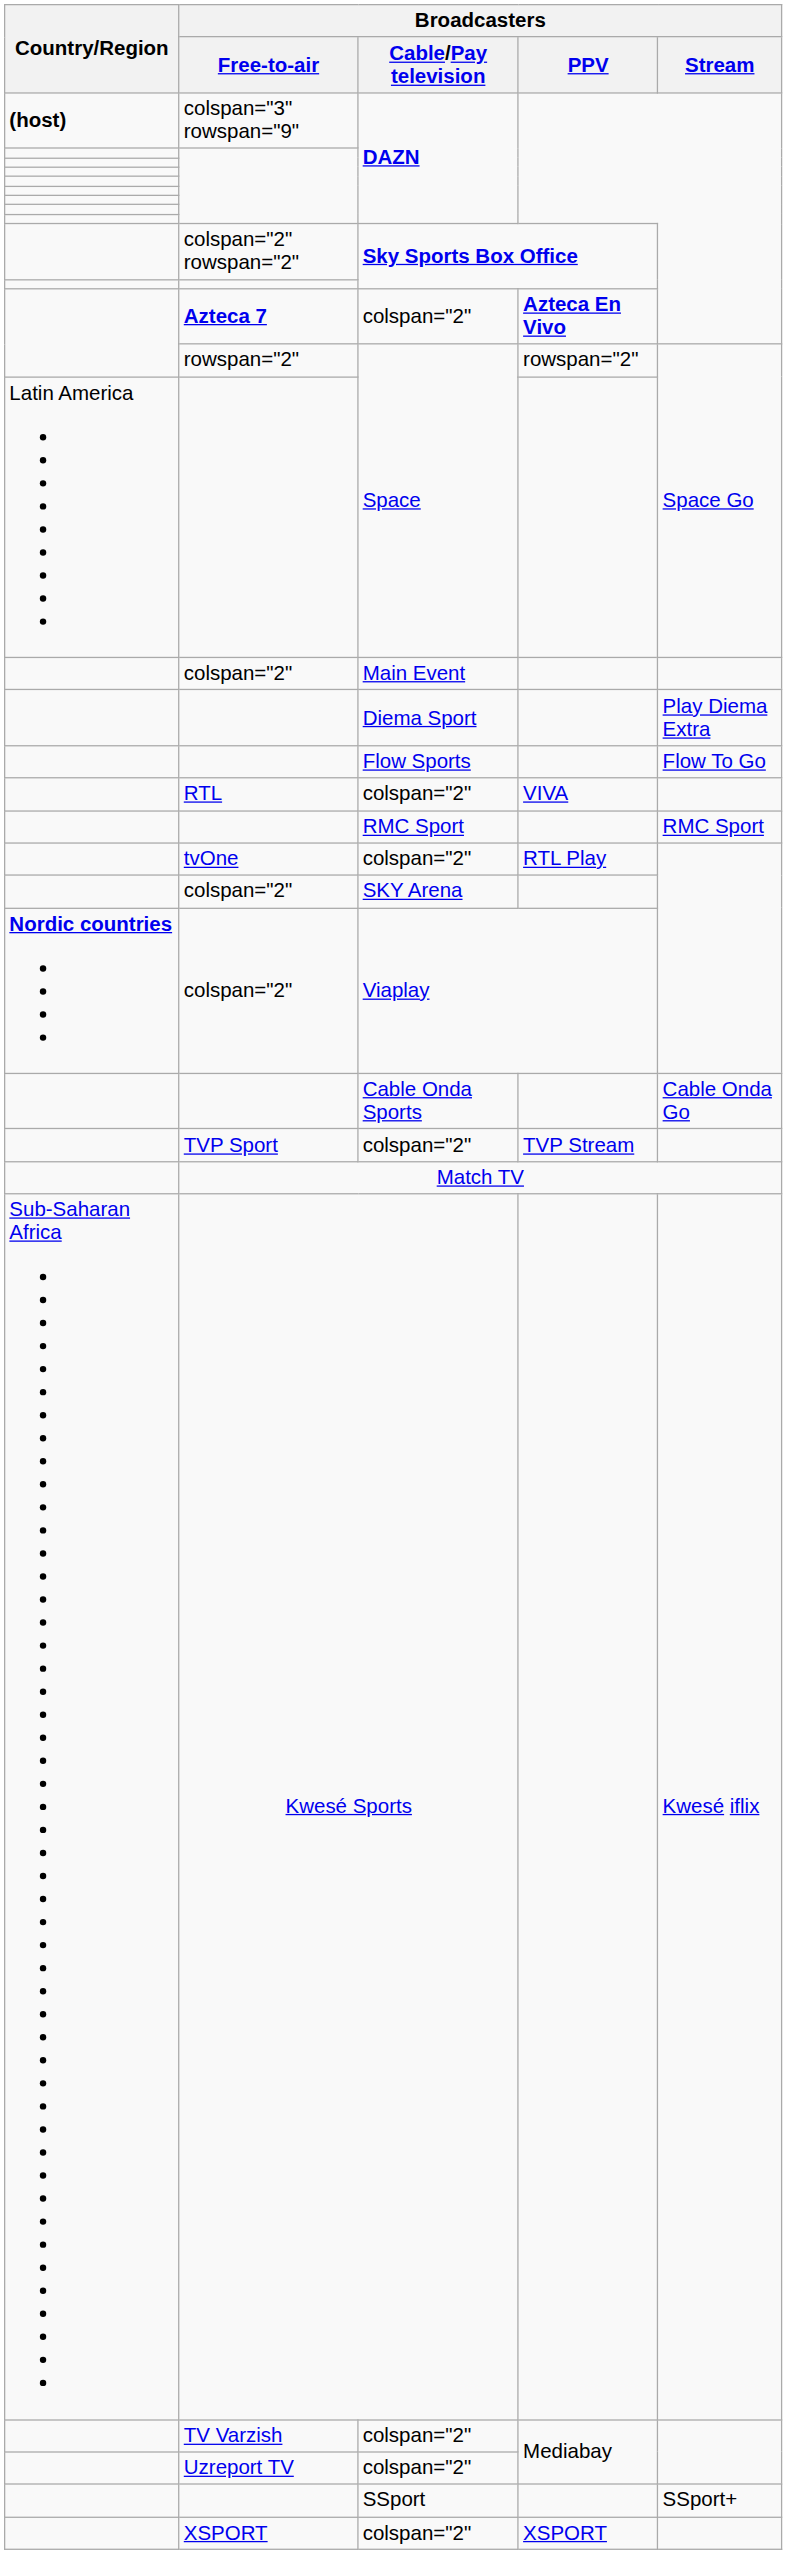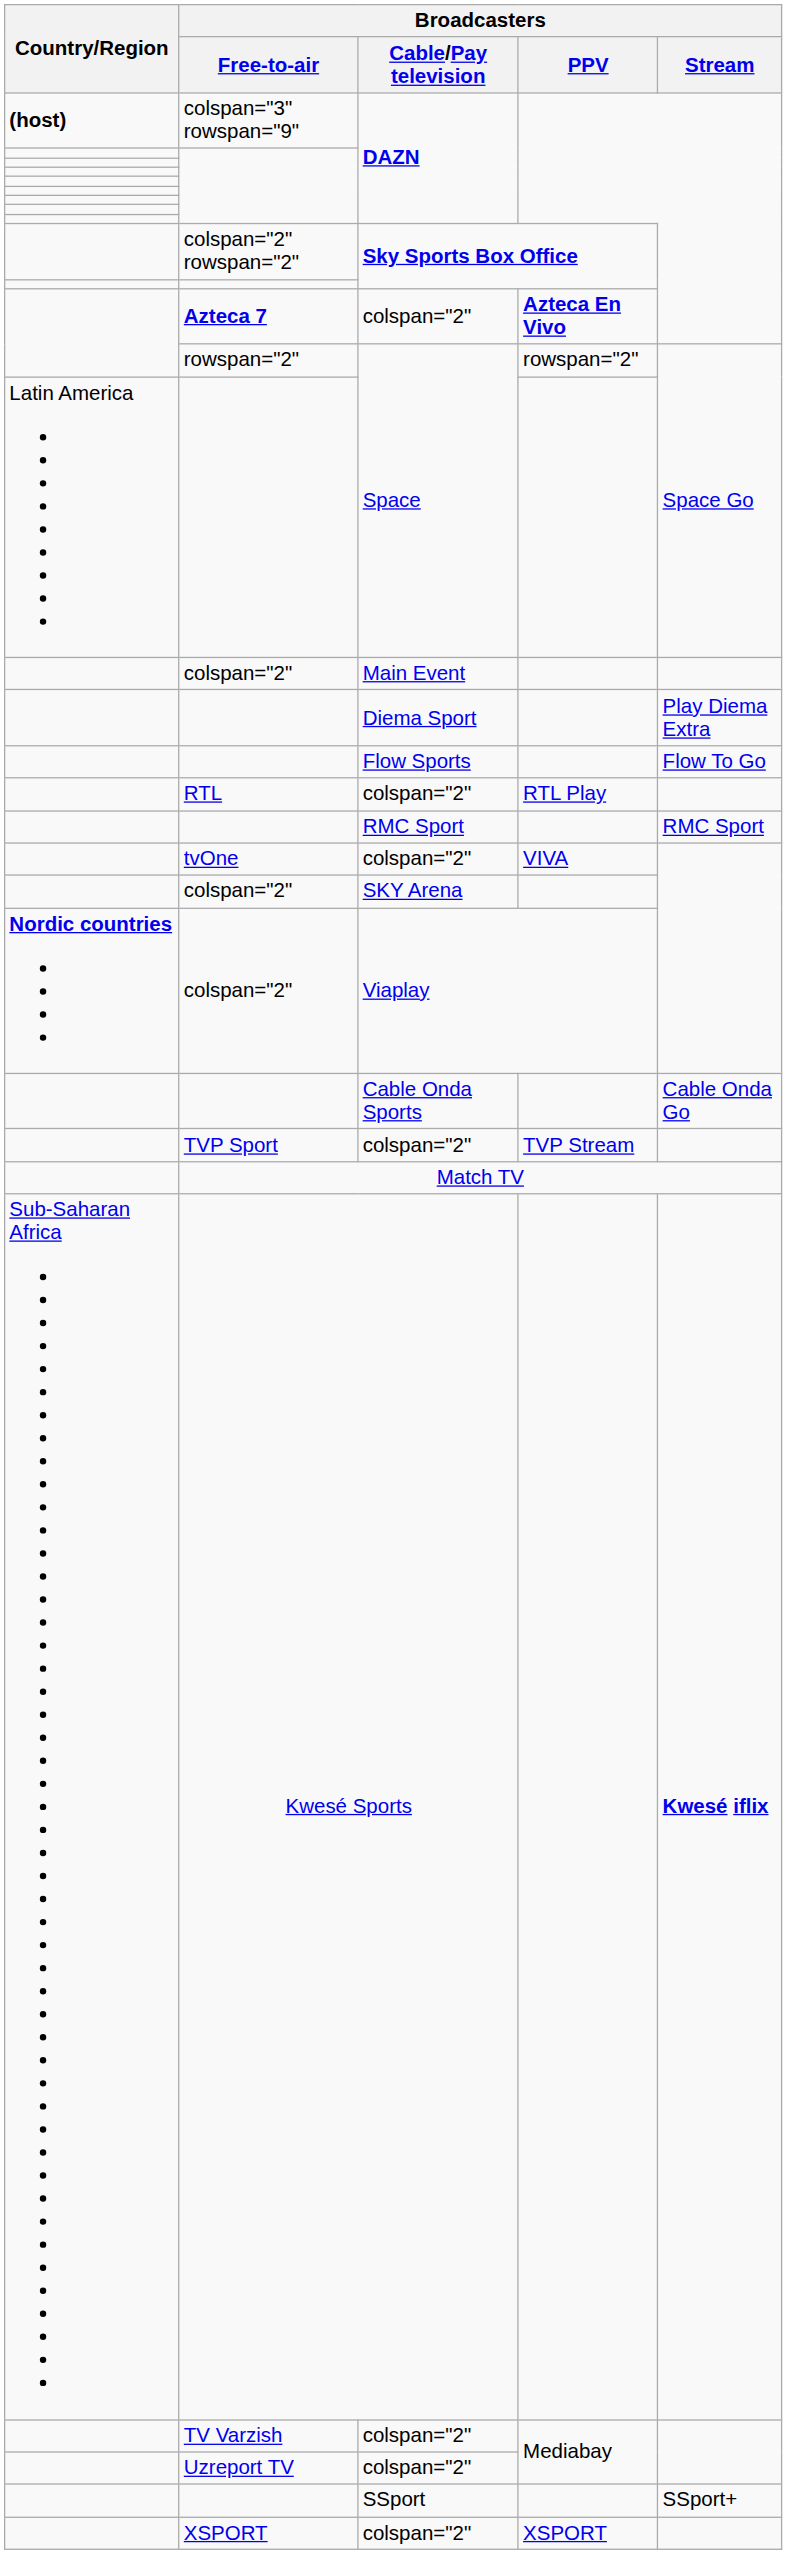(546, 794) VIVA -> (565, 794) RTL Play
(565, 858) RTL Play -> (546, 858) VIVA
(711, 1806) normal -> (716, 1806) bold
